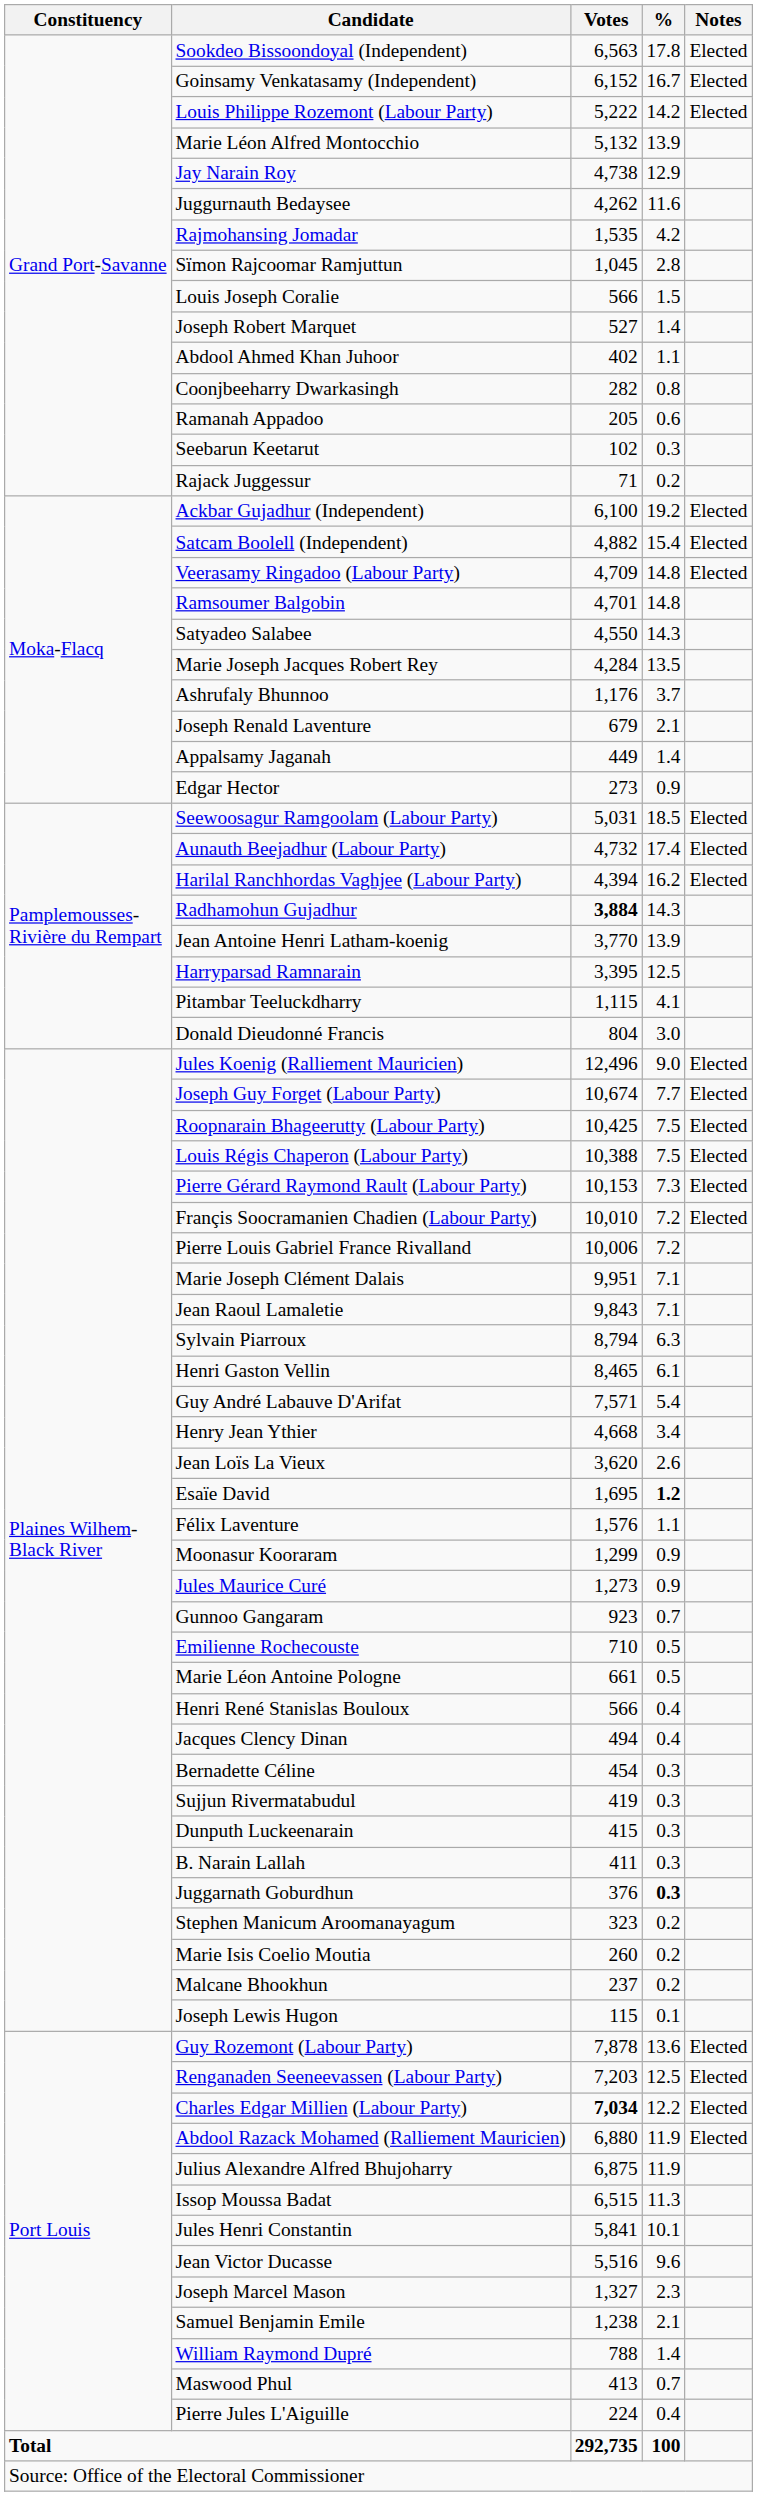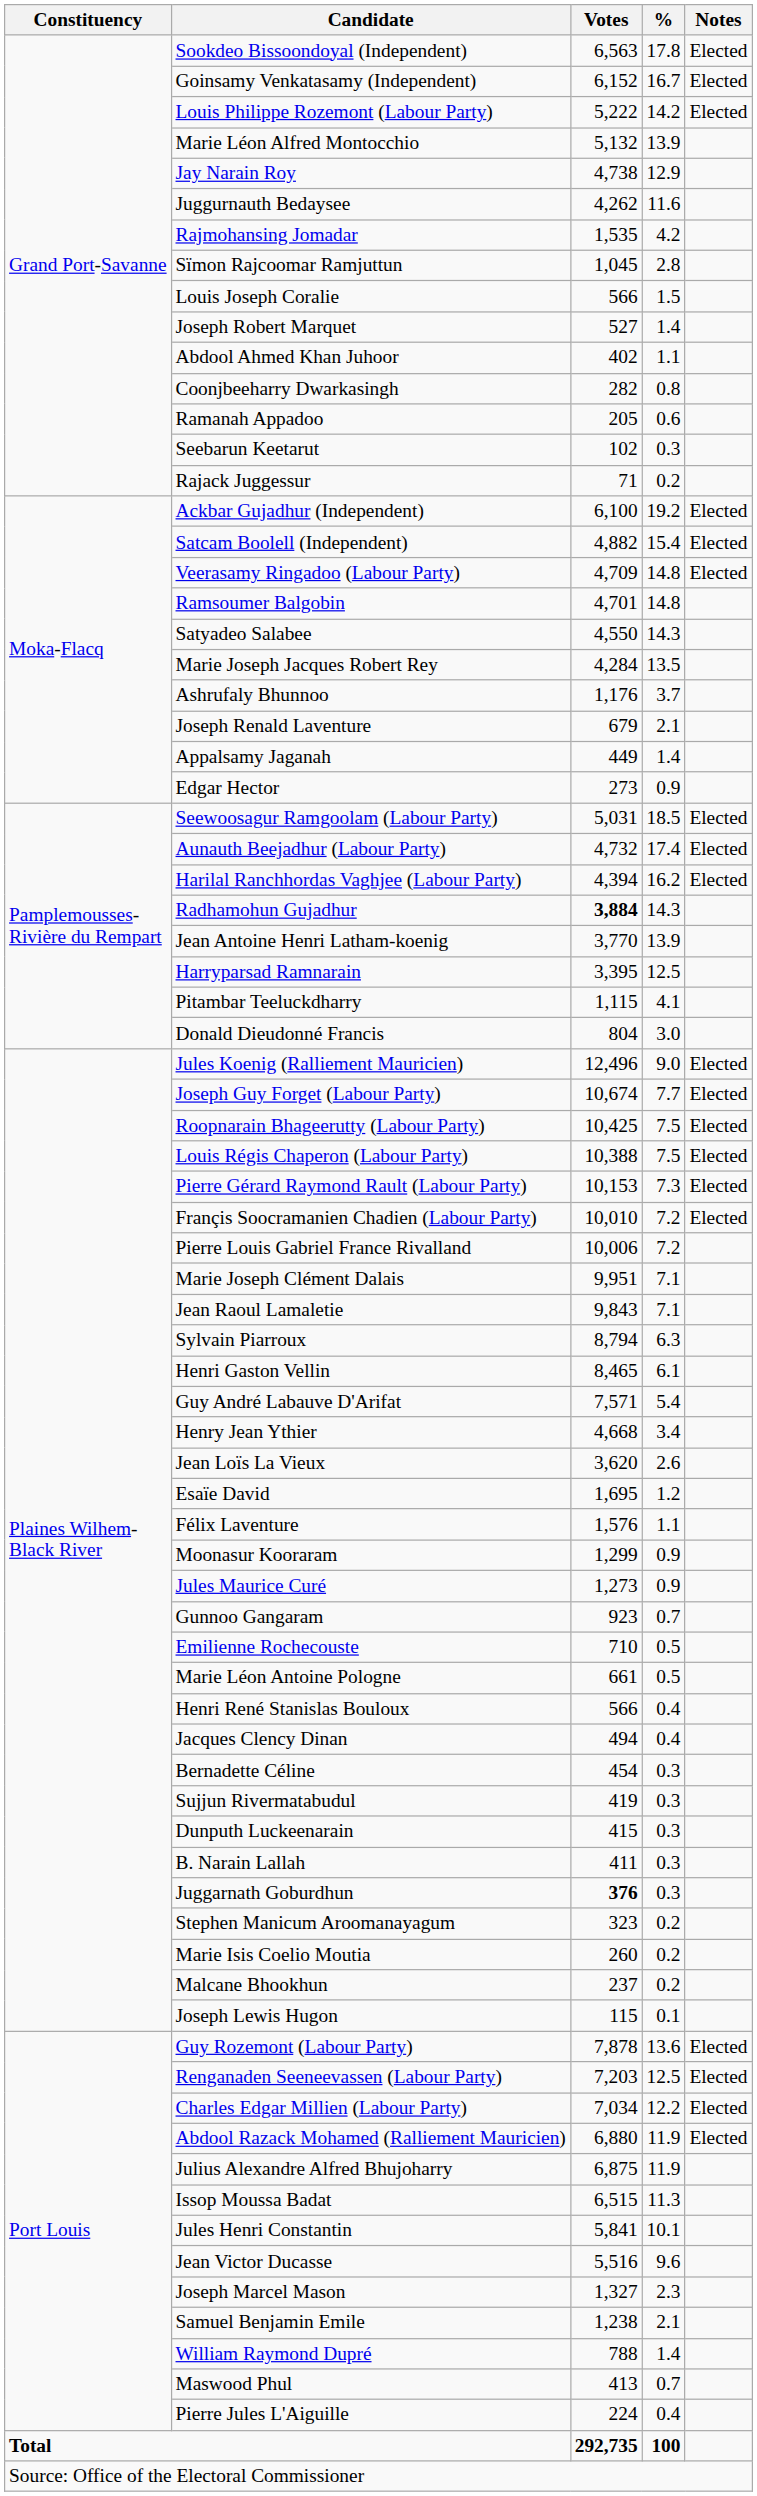(668, 1493) bold -> (668, 1493) normal
(623, 1892) normal -> (623, 1892) bold
(668, 1892) bold -> (668, 1892) normal
(616, 2107) bold -> (616, 2107) normal
